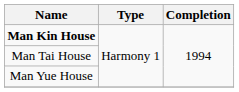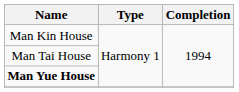(51, 35) bold -> (51, 35) normal
(51, 76) normal -> (51, 76) bold
